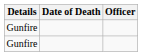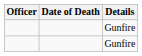columns swapped: (120, 12) <-> (22, 12)
